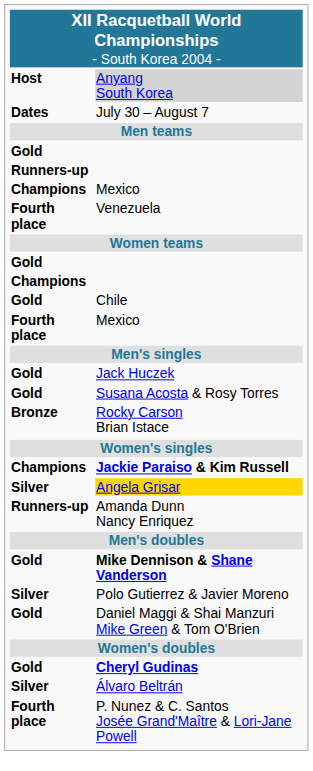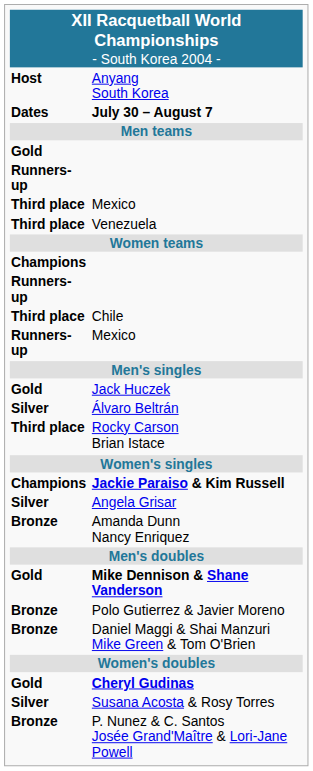(134, 85) lightgrey background -> (130, 85) no background
(152, 112) normal -> (152, 112) bold
(49, 189) Champions -> (48, 205) Third place
(33, 216) Fourth place -> (48, 224) Third place
(27, 262) Gold -> (49, 262) Champions
(49, 281) Champions -> (41, 289) Runners-up
(27, 301) Gold -> (48, 316) Third place
(33, 327) Fourth place -> (41, 343) Runners-up
(27, 393) Gold -> (30, 408) Silver
(187, 393) Susana Acosta & Rosy Torres -> (135, 408) Álvaro Beltrán
(34, 412) Bronze -> (48, 427) Third place
(138, 487) gold background -> (134, 502) no background
(50, 506) Runners-up -> (34, 521) Bronze
(30, 594) Silver -> (34, 610) Bronze
(27, 613) Gold -> (34, 629) Bronze
(139, 686) Álvaro Beltrán -> (183, 702) Susana Acosta & Rosy Torres
(33, 713) Fourth place -> (34, 721) Bronze
